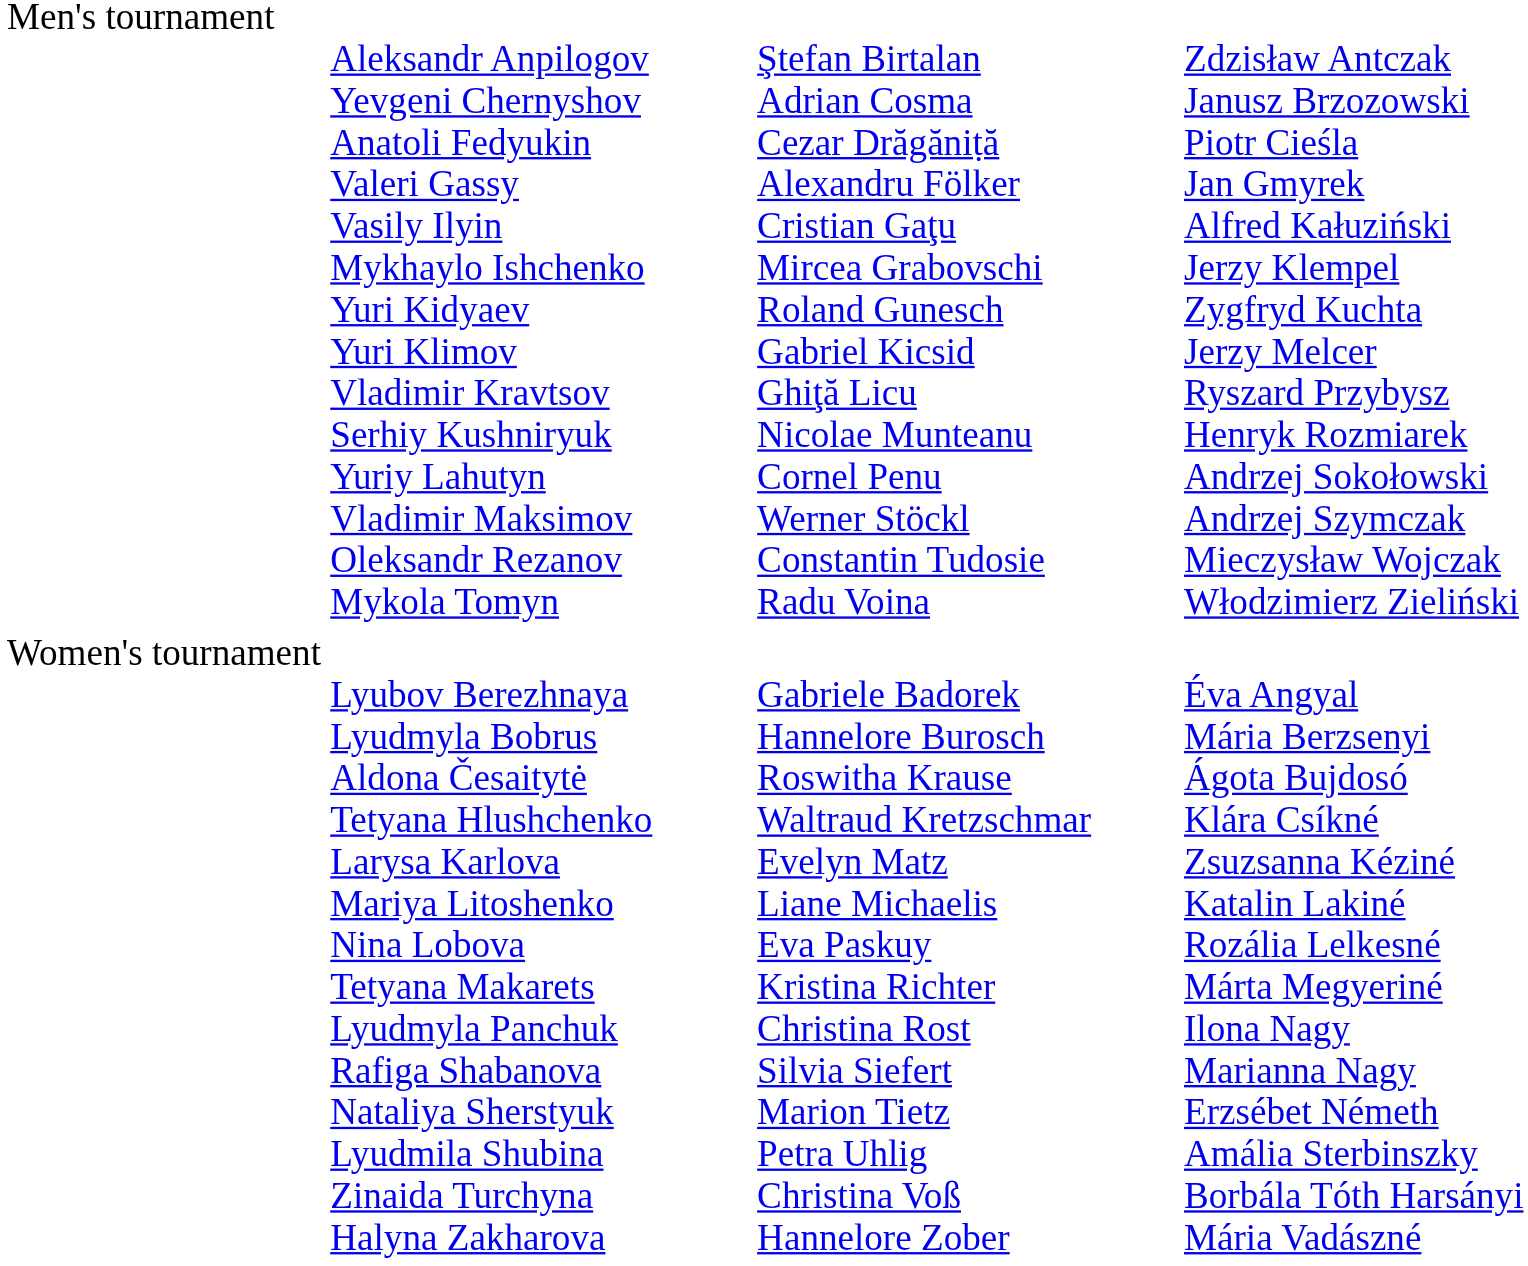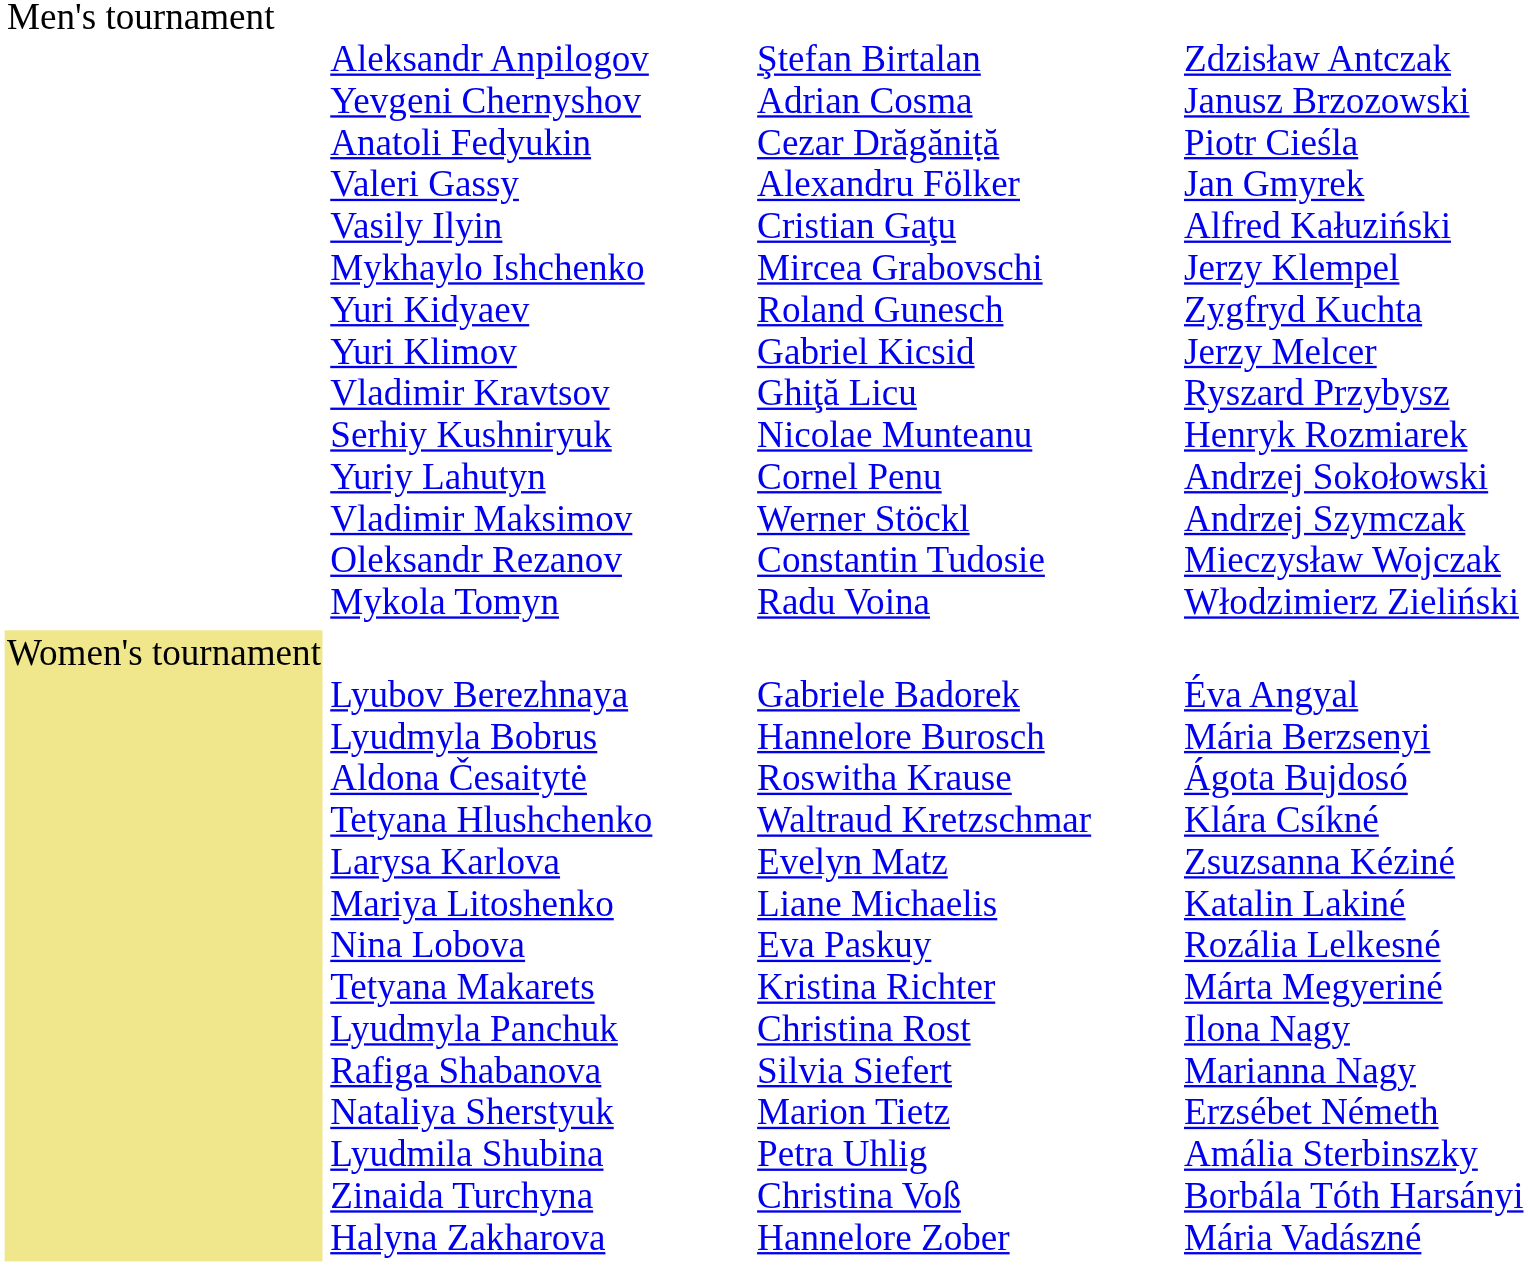(164, 652) no background -> (164, 652) khaki background
